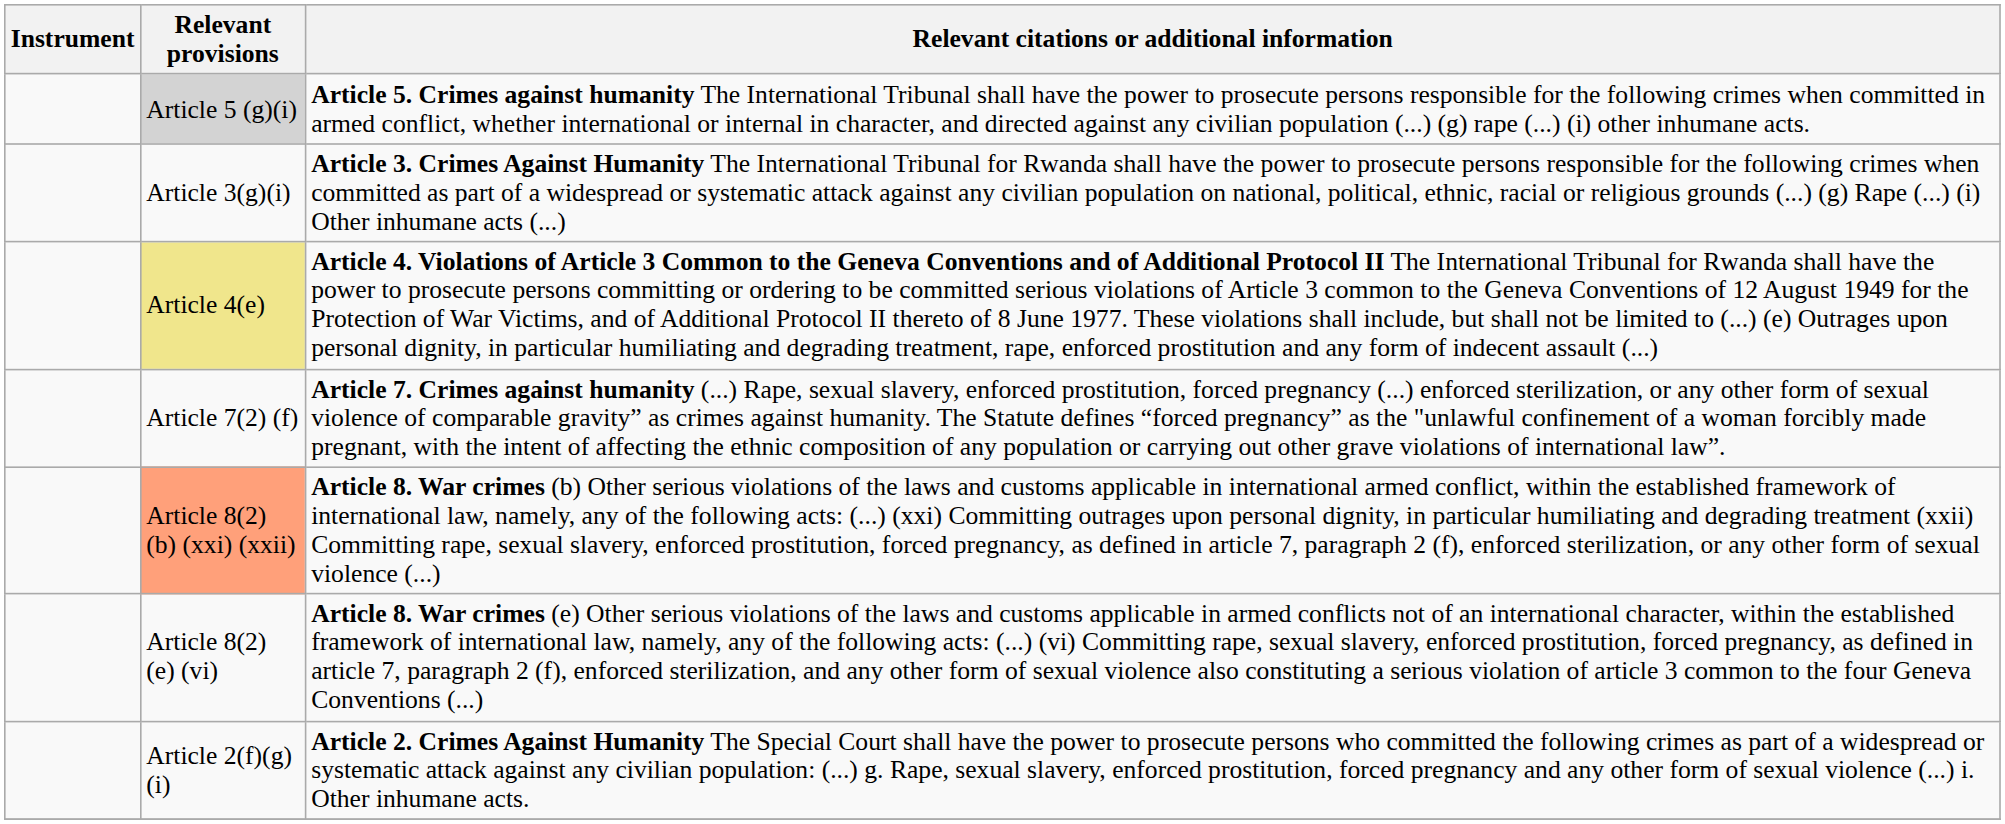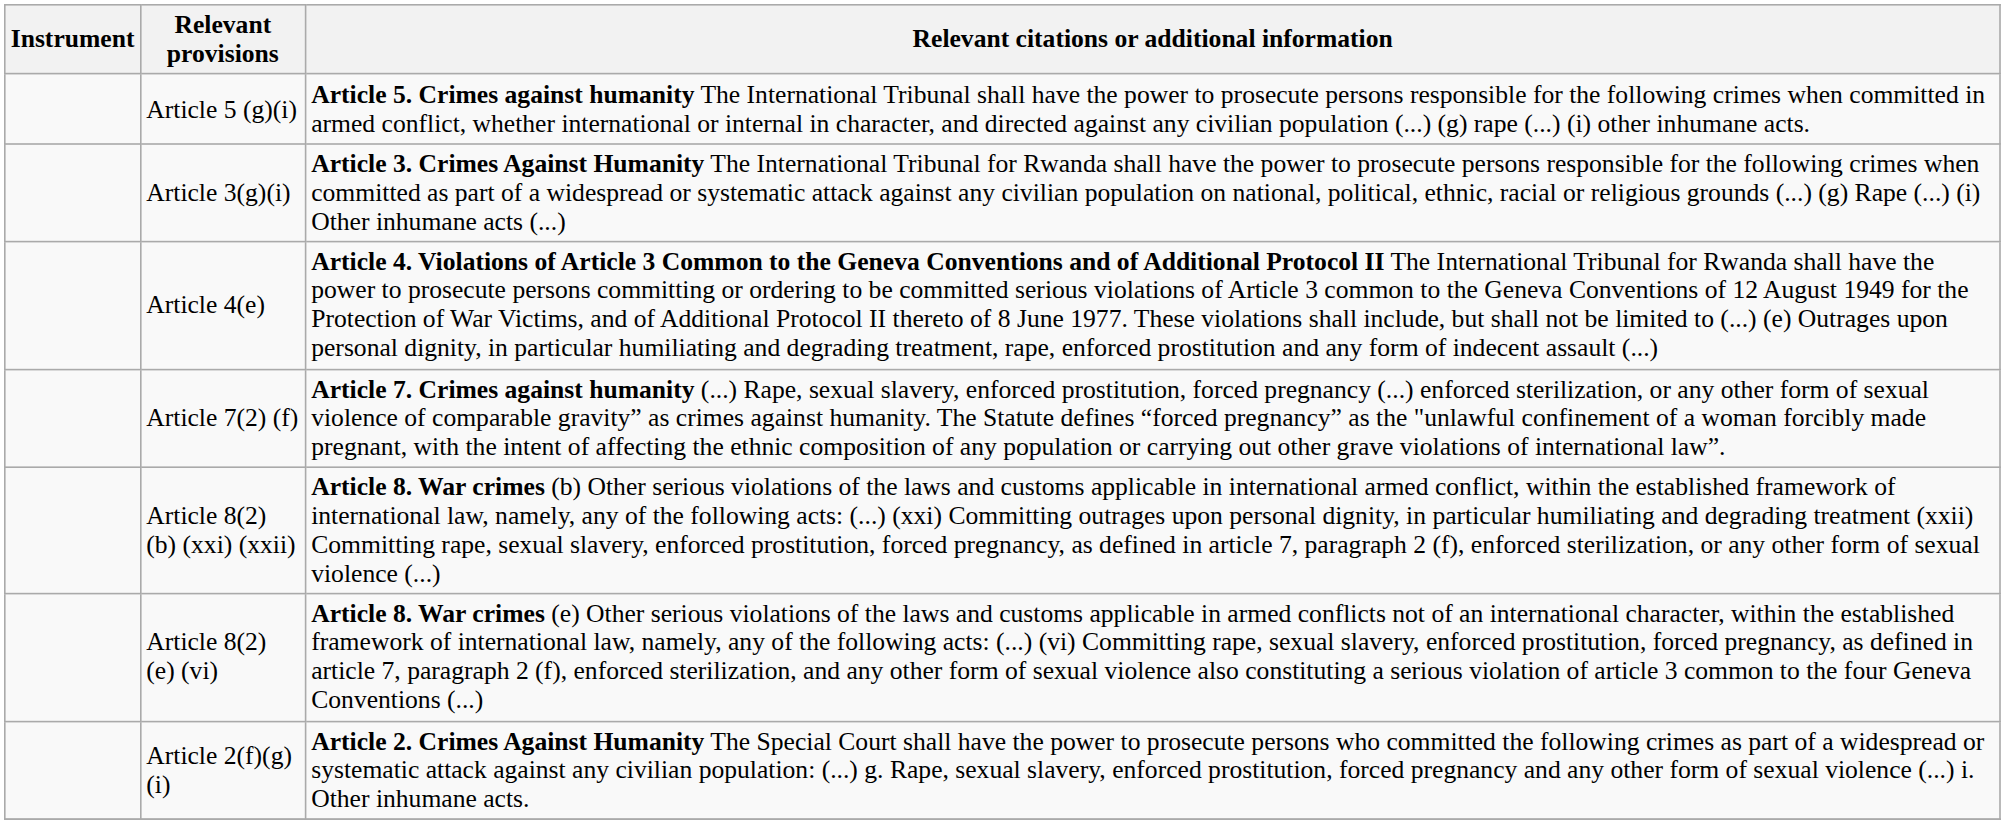(222, 108) lightgrey background -> (222, 108) no background
(206, 304) khaki background -> (206, 304) no background
(221, 530) lightsalmon background -> (221, 530) no background
